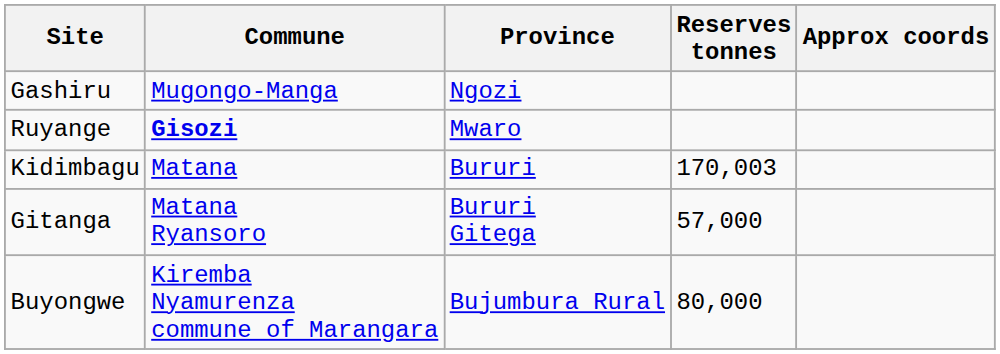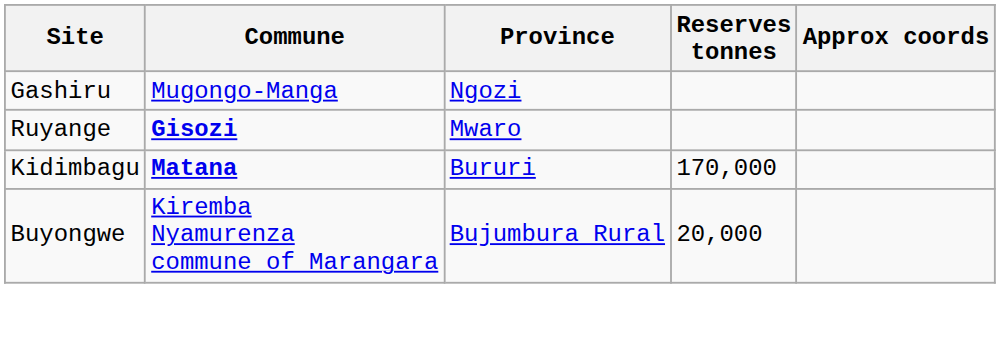(194, 169) normal -> (194, 169) bold
(727, 169) 170,003 -> (727, 169) 170,000
- row: (61, 222)
(719, 302) 80,000 -> (719, 236) 20,000
